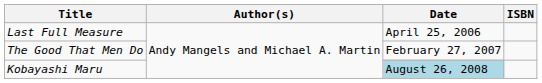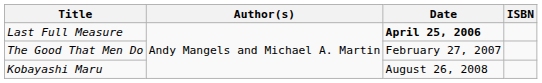(433, 32) normal -> (433, 32) bold
(437, 69) lightblue background -> (437, 69) no background
